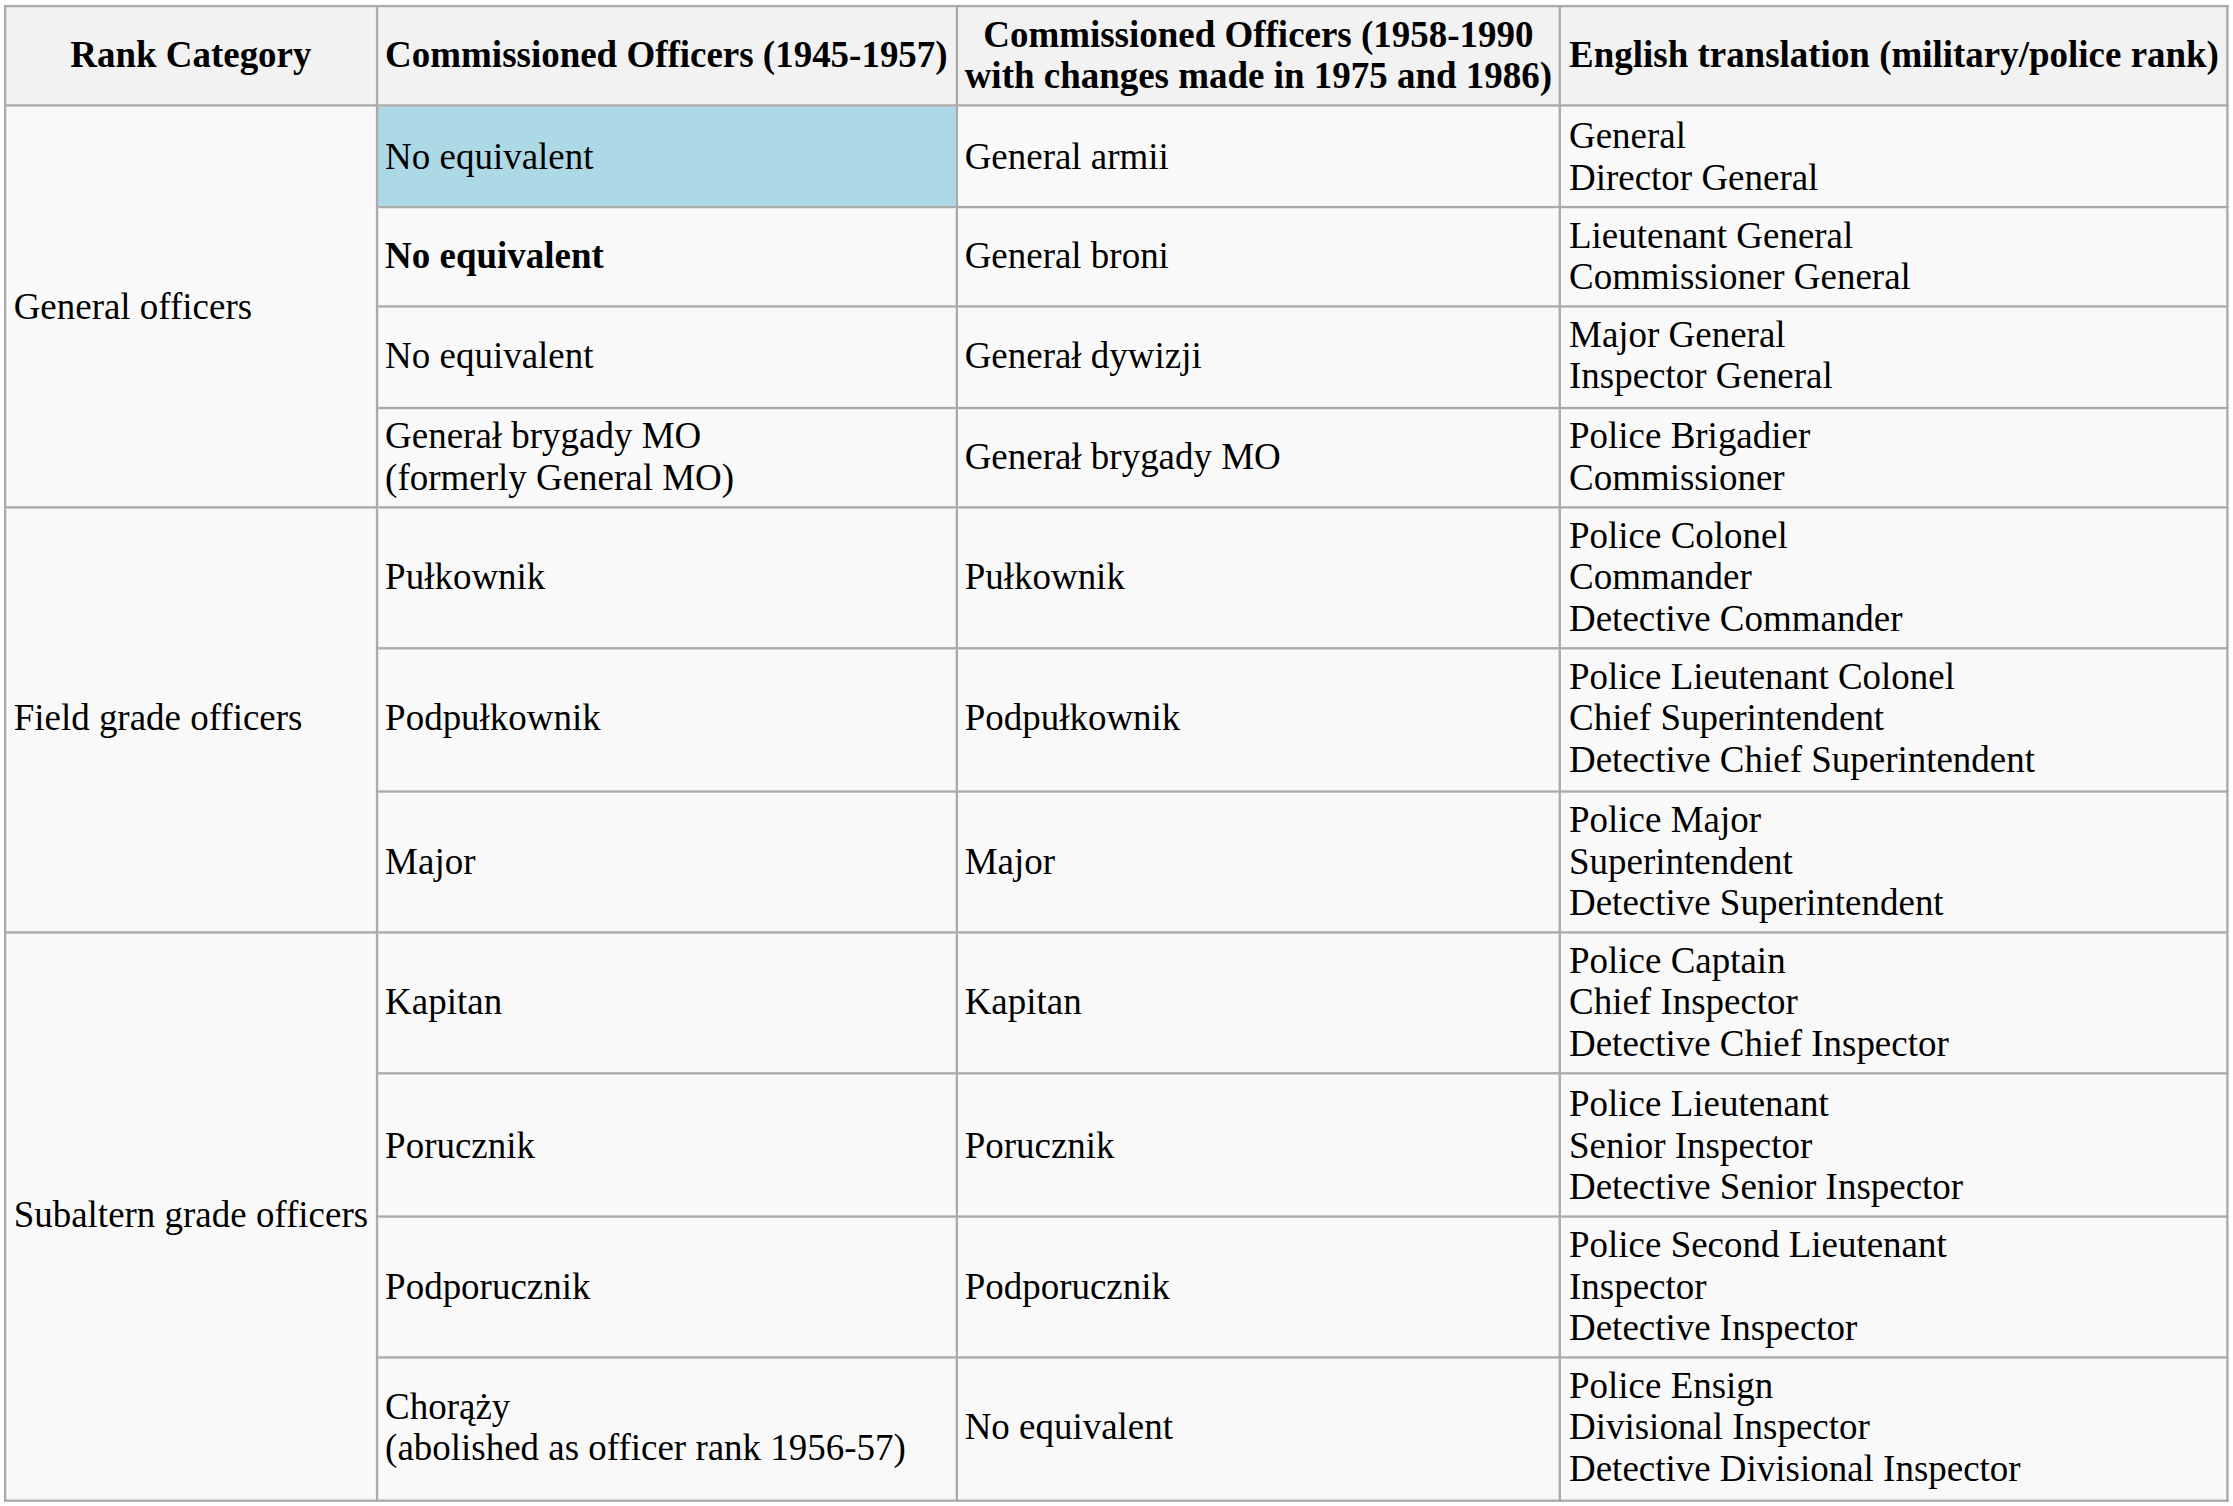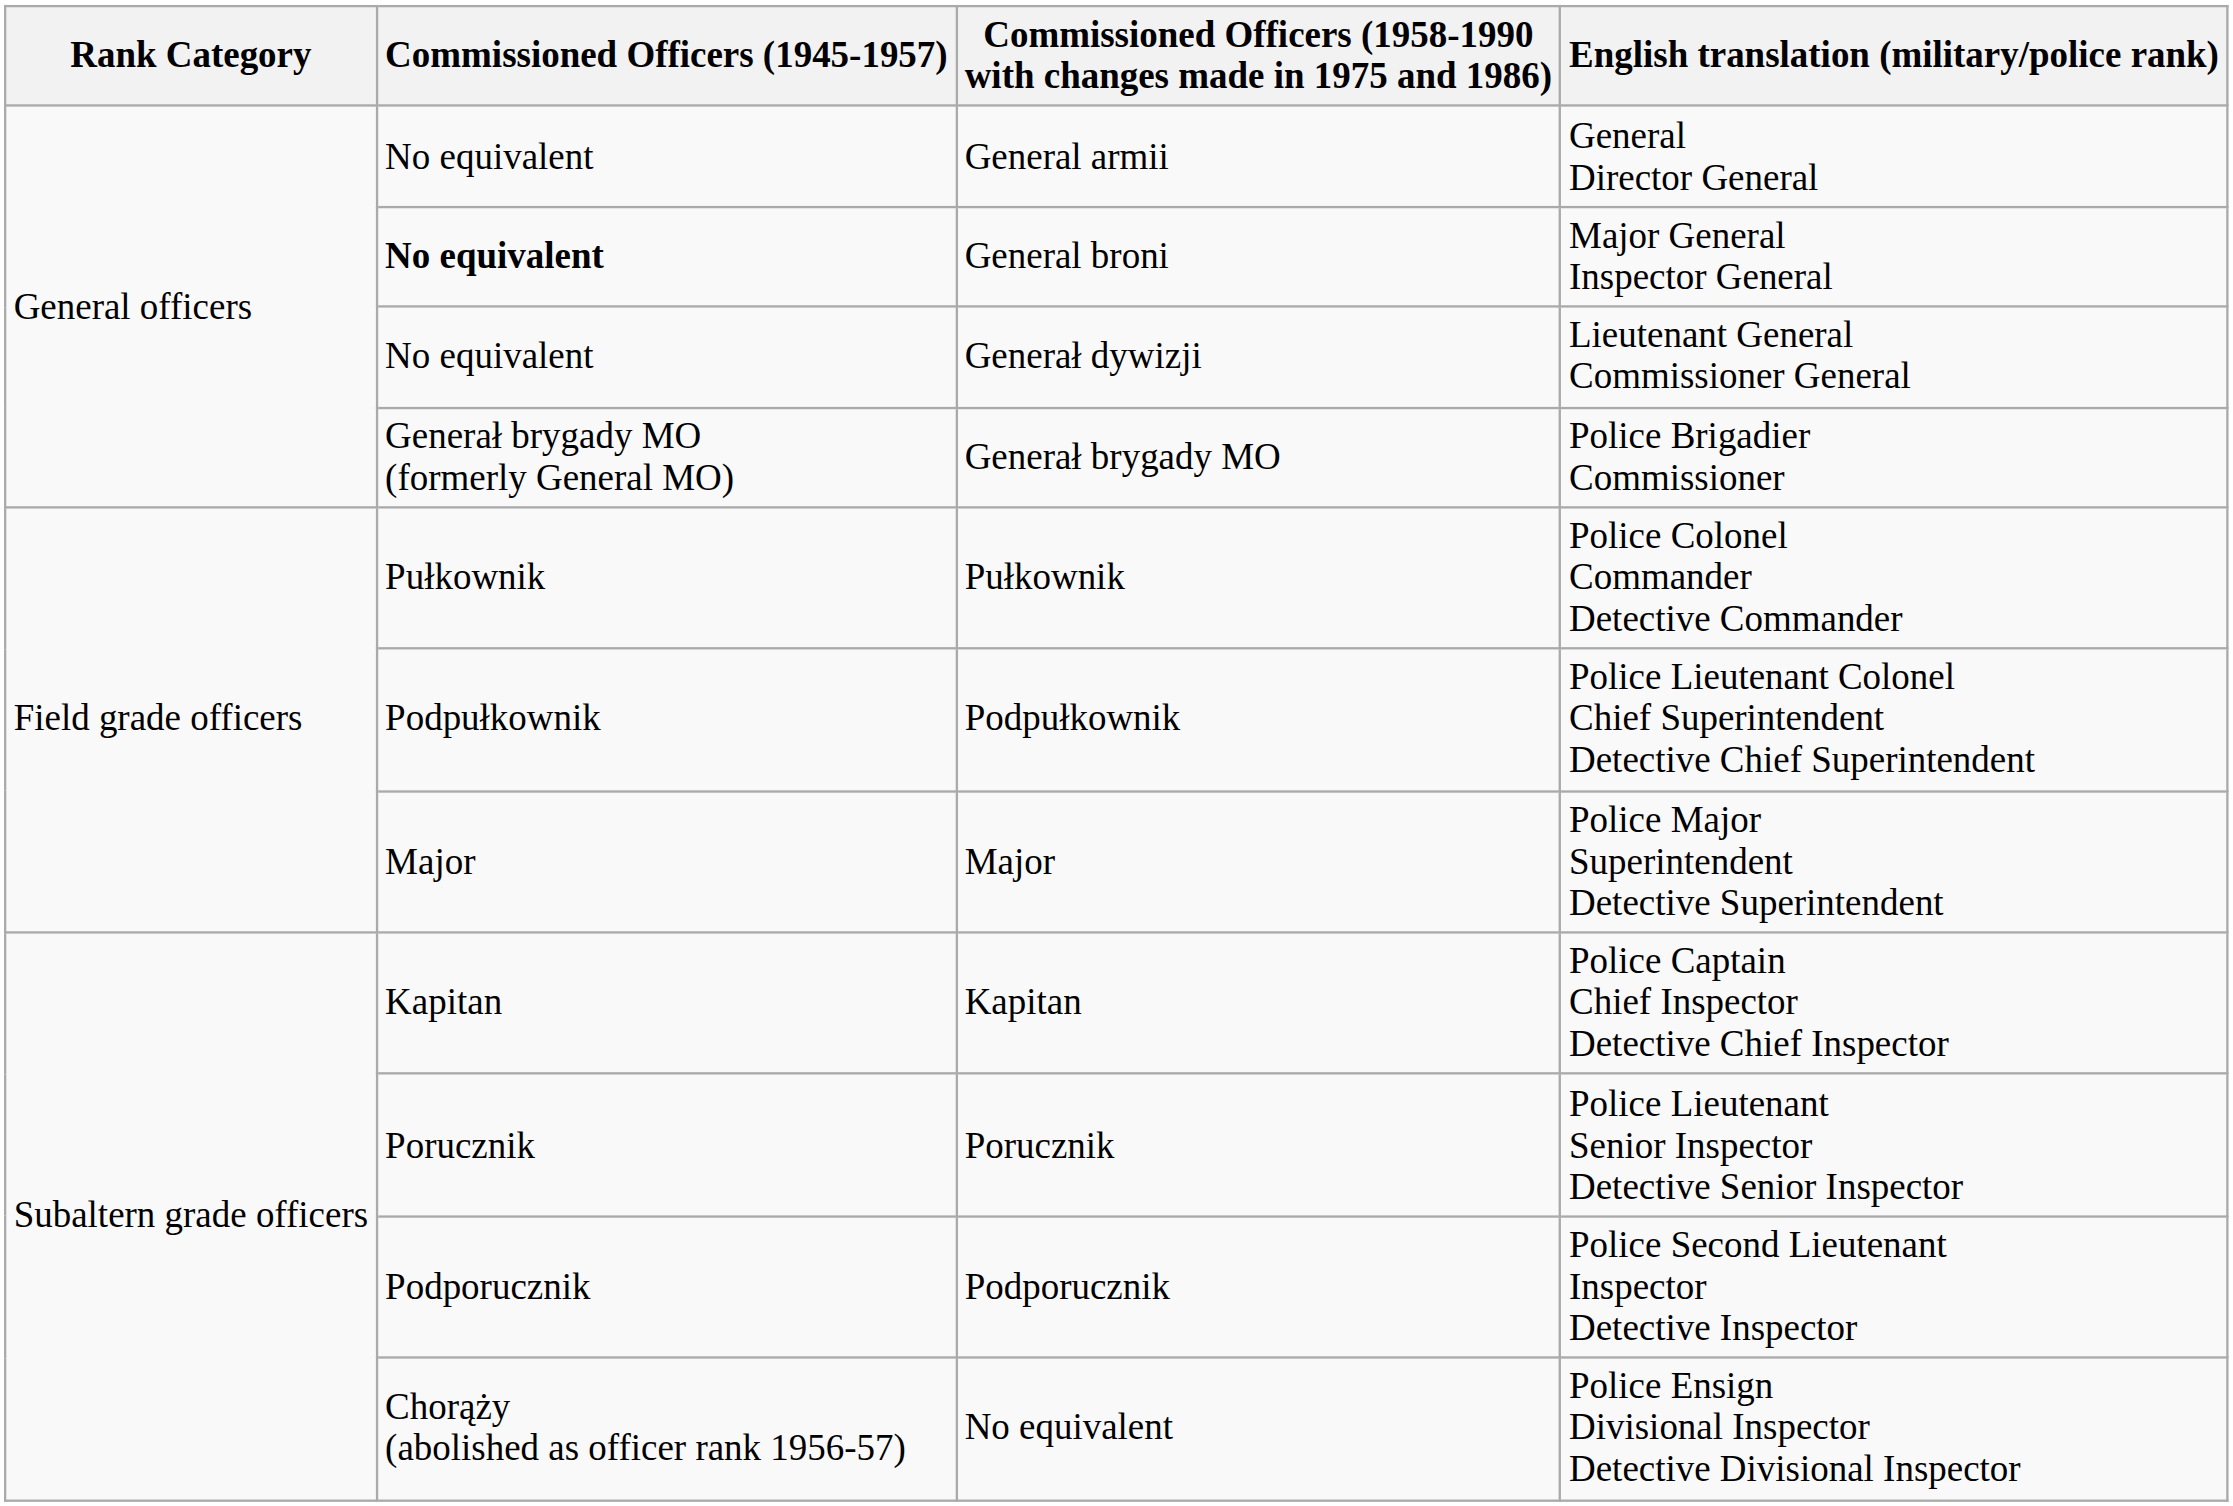(489, 155) lightblue background -> (489, 155) no background
(1740, 255) Lieutenant General Commissioner General -> (1701, 255) Major General Inspector General
(1701, 356) Major General Inspector General -> (1740, 356) Lieutenant General Commissioner General
